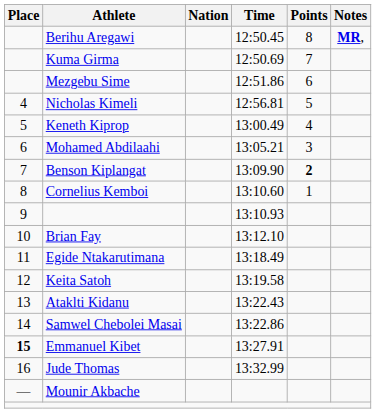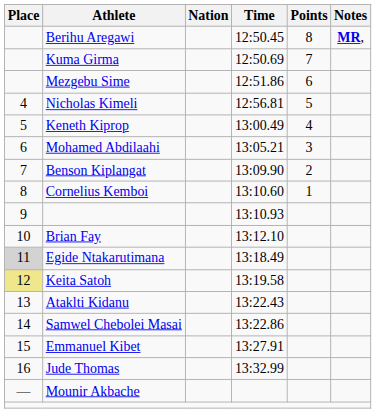(309, 170) bold -> (309, 170) normal
(23, 258) no background -> (23, 258) lightgrey background
(23, 280) no background -> (23, 280) khaki background
(23, 346) bold -> (23, 346) normal
